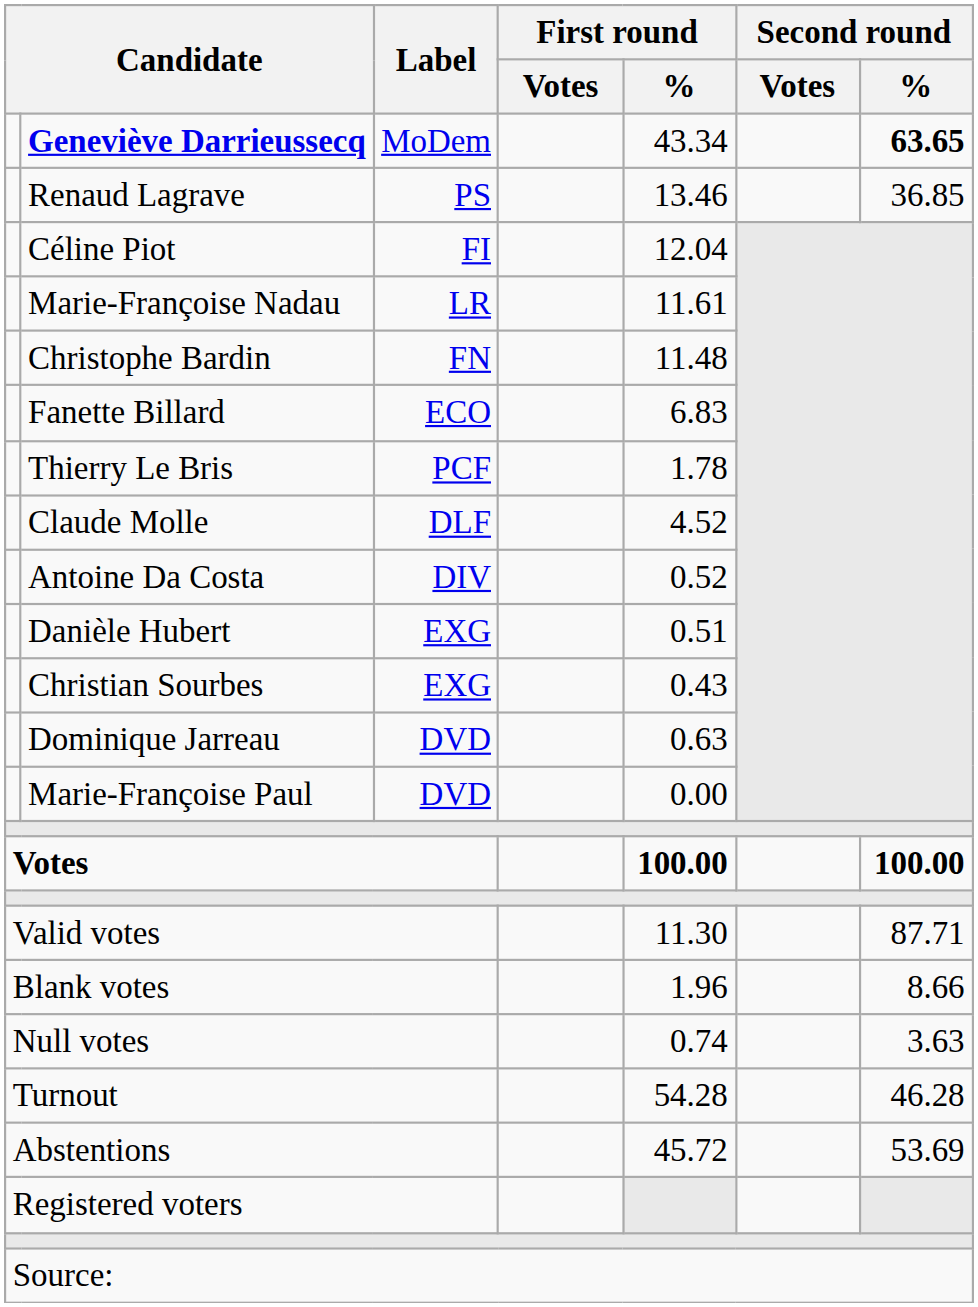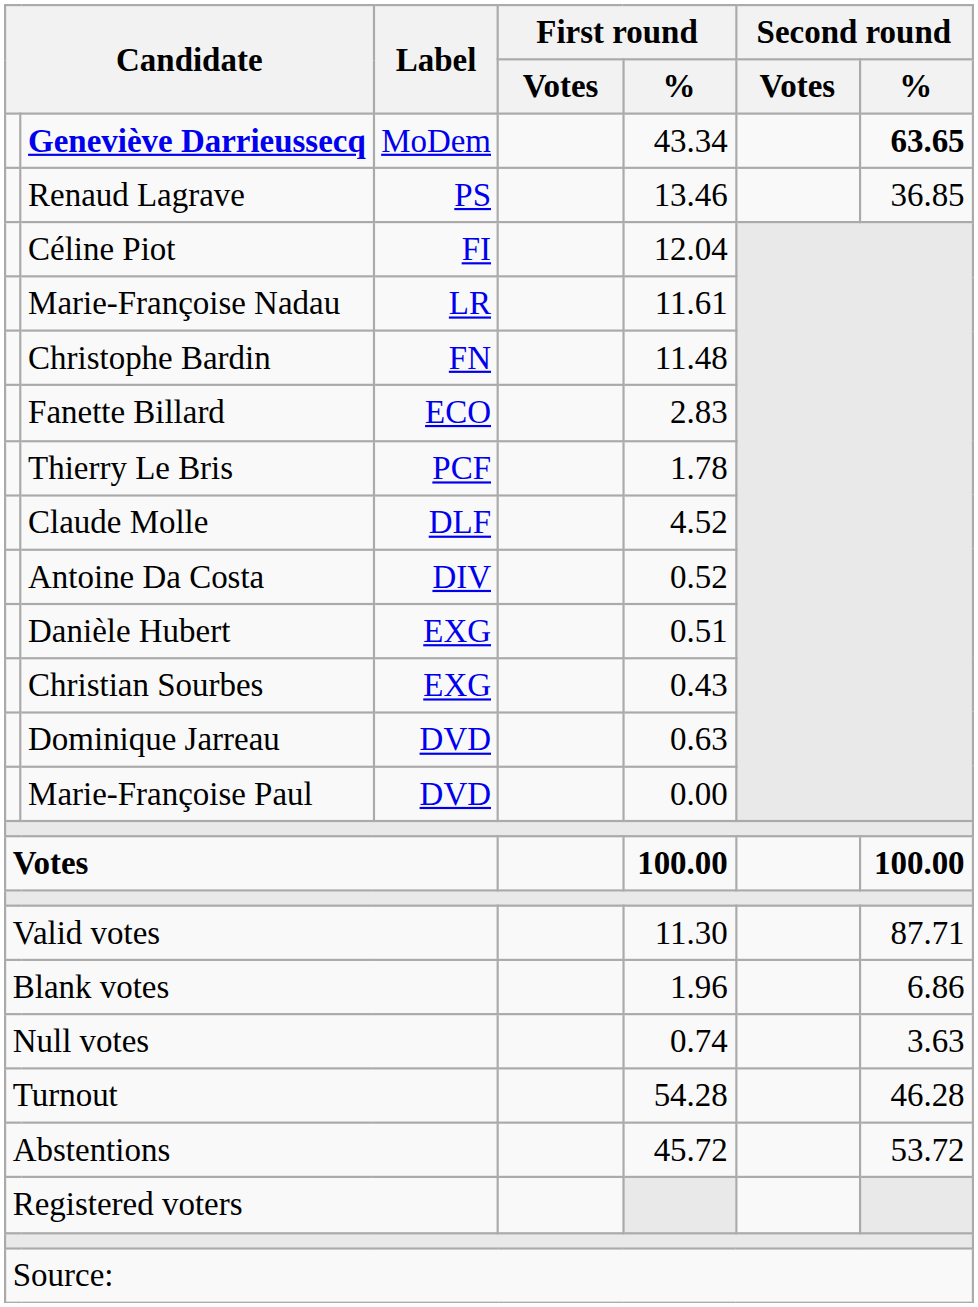(699, 412) 6.83 -> (699, 412) 2.83
(936, 987) 8.66 -> (936, 987) 6.86
(928, 1150) 53.69 -> (928, 1150) 53.72
